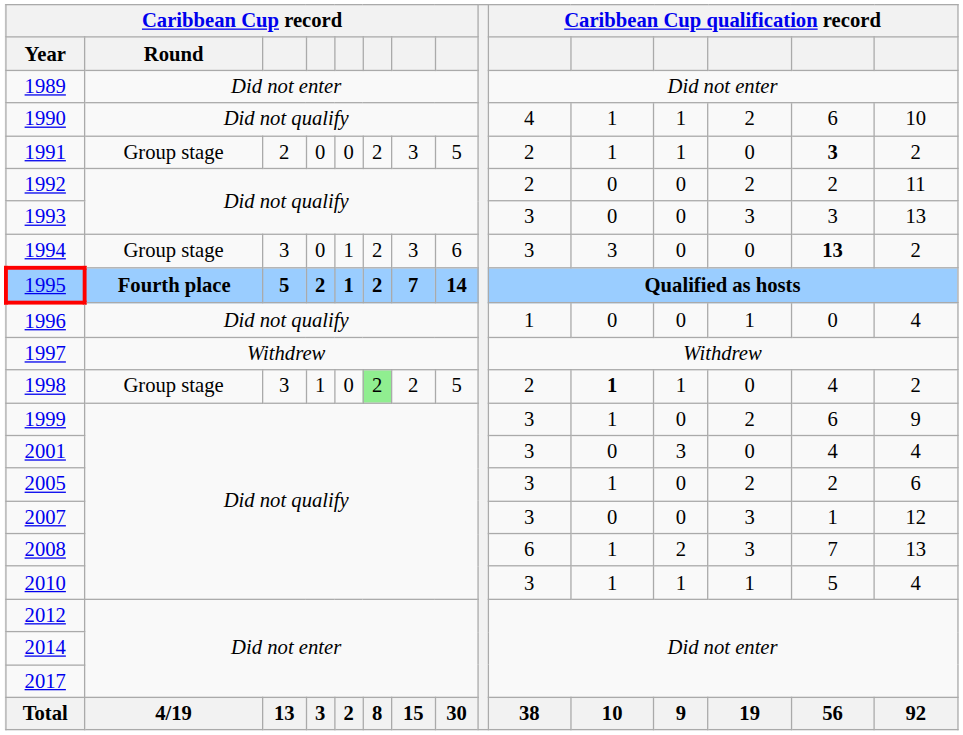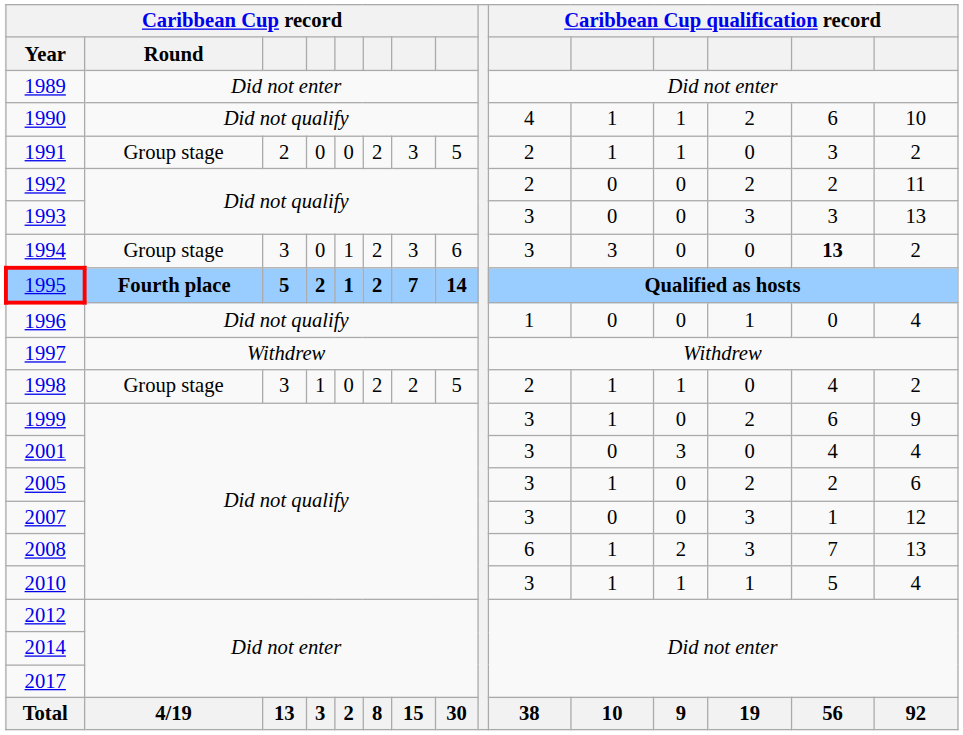(833, 151) bold -> (833, 151) normal
(377, 386) lightgreen background -> (377, 386) no background
(612, 386) bold -> (612, 386) normal
